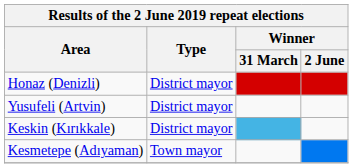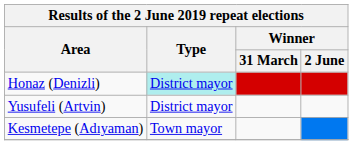(191, 83) no background -> (191, 83) paleturquoise background
- row: (61, 128)
